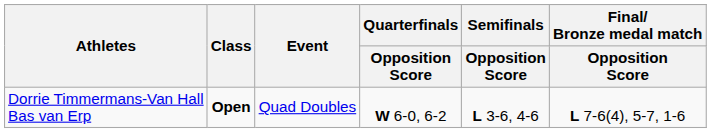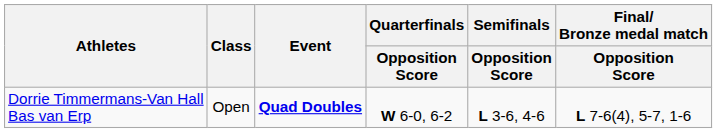(231, 108) bold -> (231, 108) normal
(307, 108) normal -> (310, 108) bold
